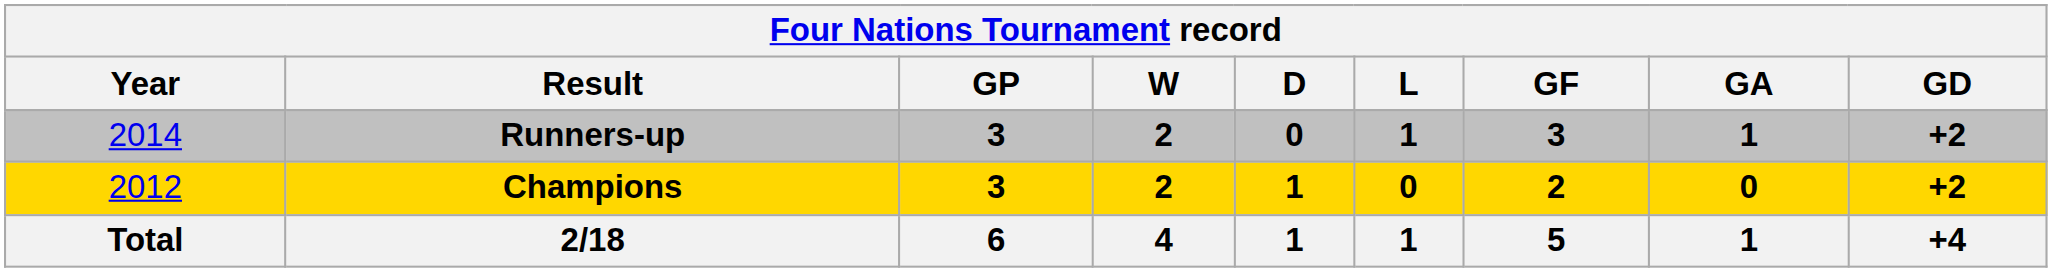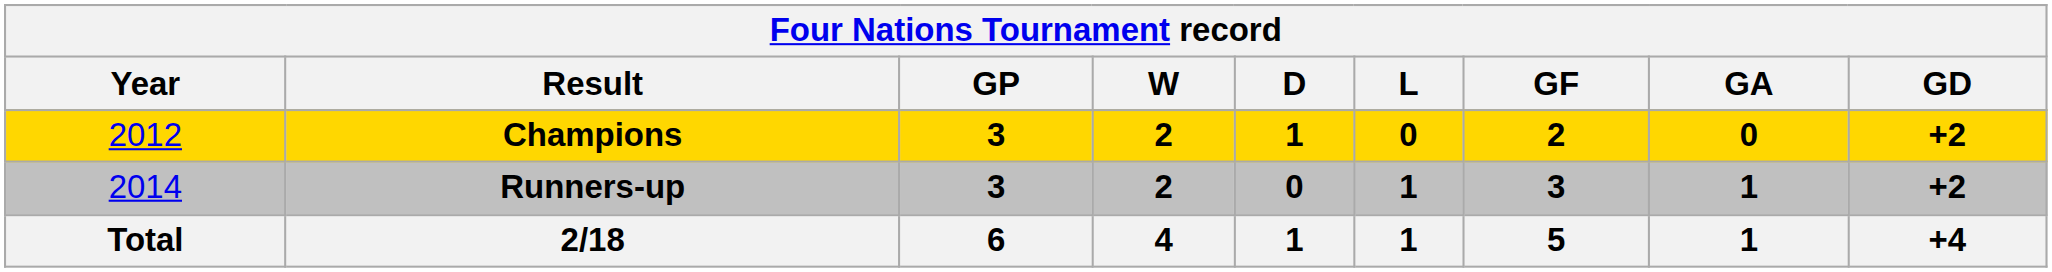rows swapped: (593, 187) <-> (593, 135)
